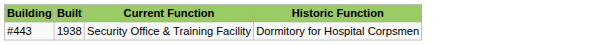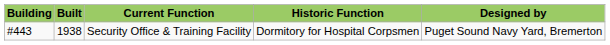+ column: (513, 13)
